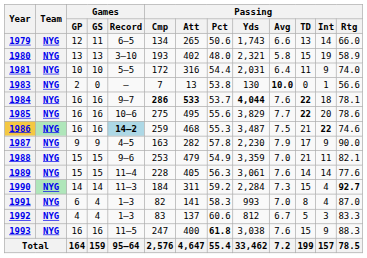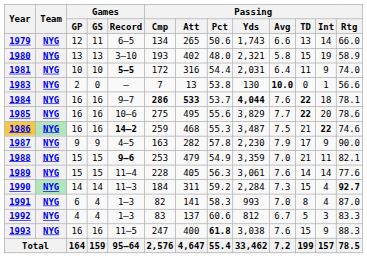(126, 70) normal -> (126, 70) bold
(126, 129) lightblue background -> (126, 129) no background
(126, 158) normal -> (126, 158) bold
